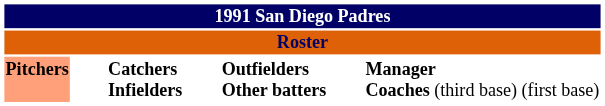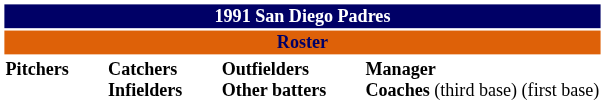(37, 68) lightsalmon background -> (37, 68) no background
